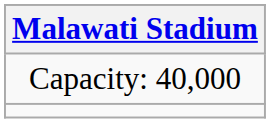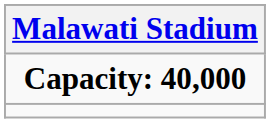(135, 78) normal -> (135, 78) bold
